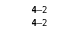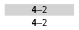(39, 10) no background -> (39, 10) lightgrey background
